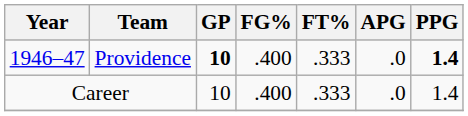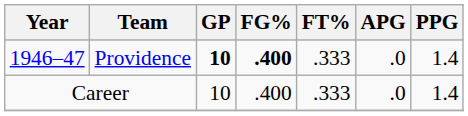(273, 57) normal -> (273, 57) bold
(445, 57) bold -> (445, 57) normal
